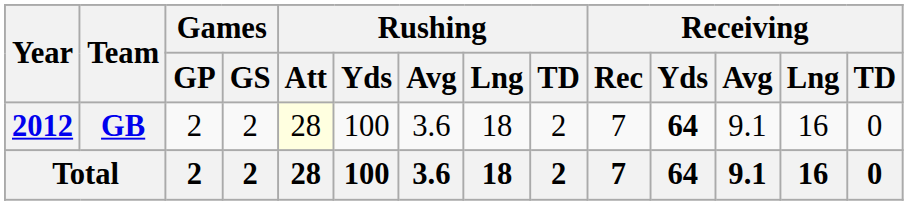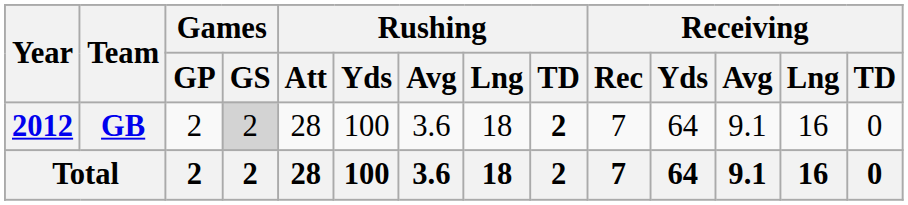(250, 125) no background -> (250, 125) lightgrey background
(306, 125) lightyellow background -> (306, 125) no background
(559, 125) normal -> (559, 125) bold
(683, 125) bold -> (683, 125) normal
